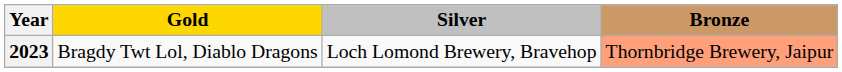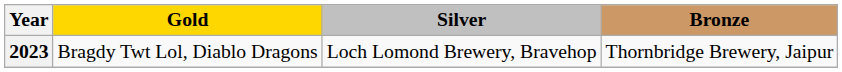(719, 51) lightsalmon background -> (719, 51) no background
